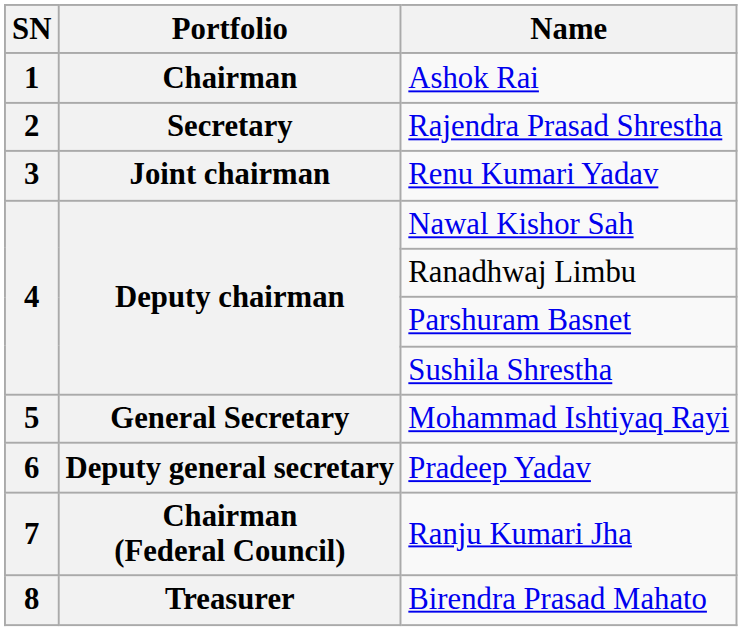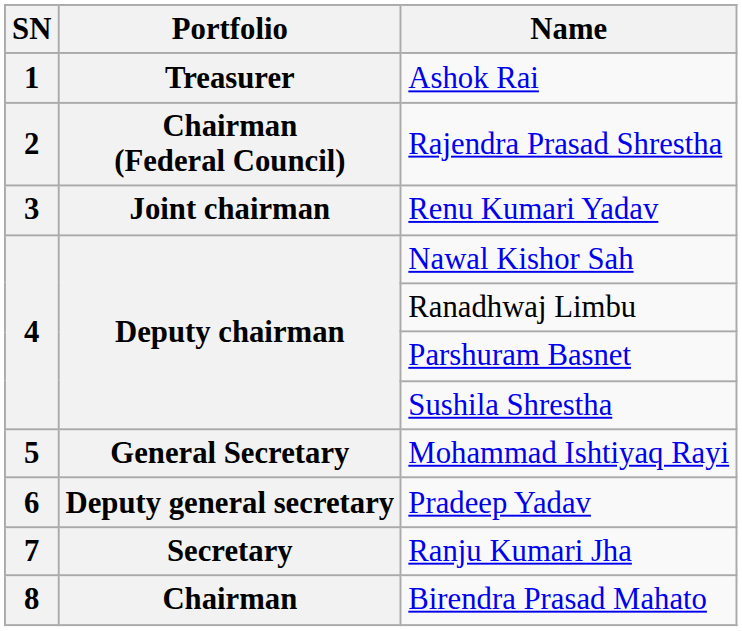(230, 77) Chairman -> (230, 77) Treasurer
(230, 126) Secretary -> (230, 143) Chairman (Federal Council)
(230, 533) Chairman (Federal Council) -> (230, 550) Secretary
(230, 599) Treasurer -> (230, 599) Chairman
